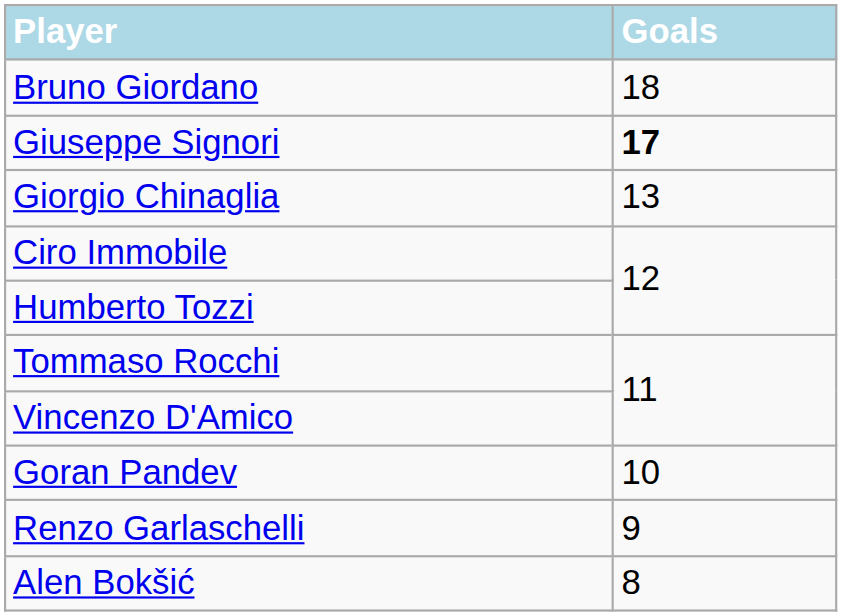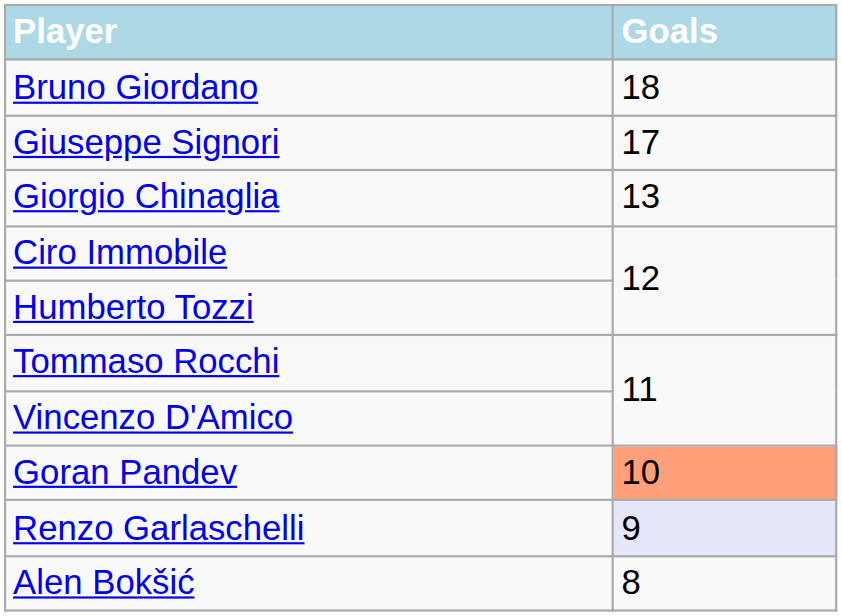(641, 142) bold -> (641, 142) normal
(641, 472) no background -> (641, 472) lightsalmon background
(631, 527) no background -> (631, 527) lavender background
